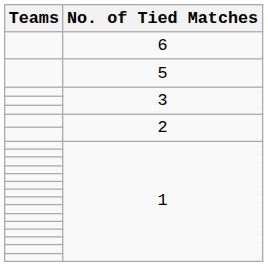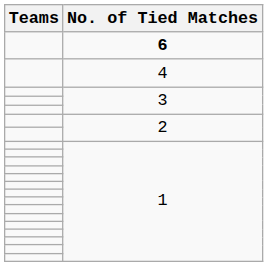(163, 46) normal -> (163, 46) bold
(163, 73) 5 -> (163, 73) 4
